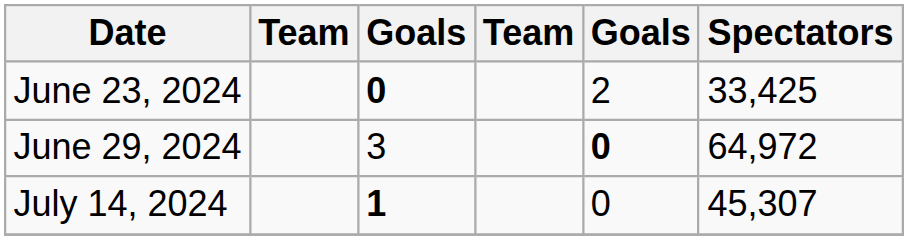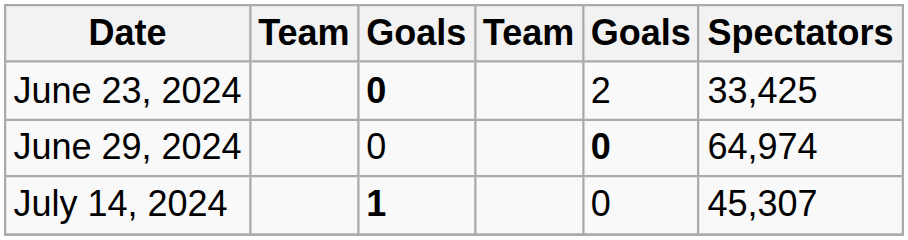(376, 147) 3 -> (376, 147) 0
(762, 147) 64,972 -> (762, 147) 64,974
